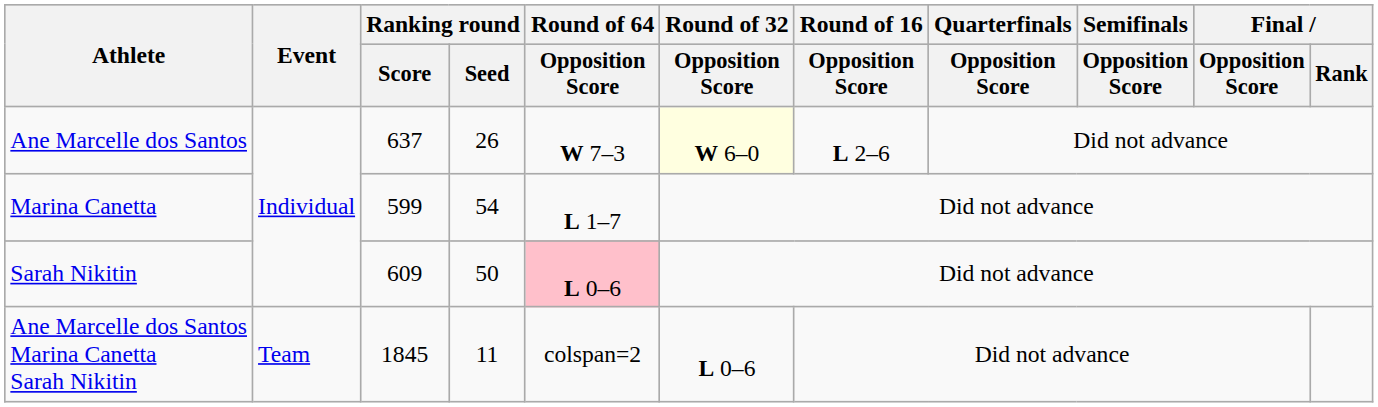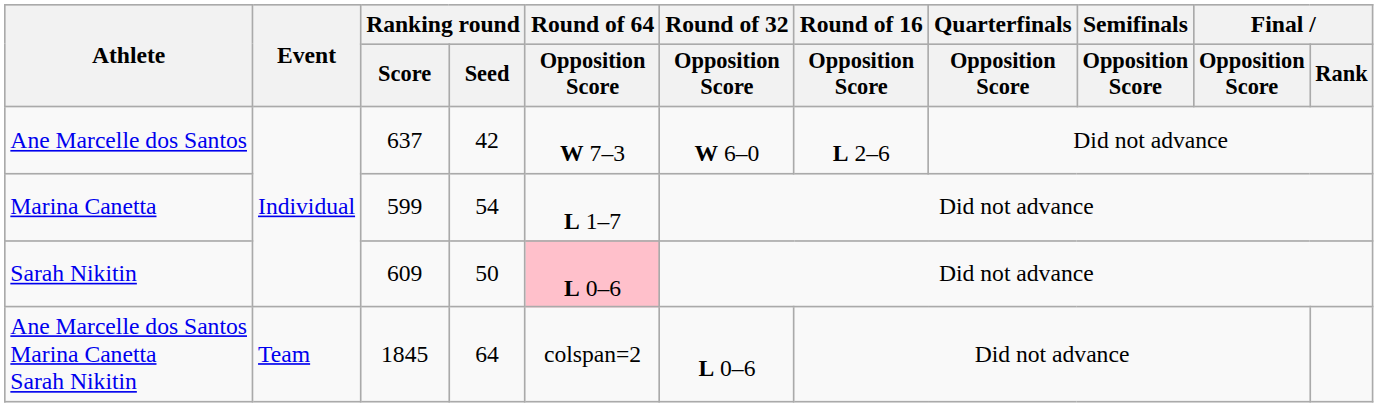(487, 140) 26 -> (487, 140) 42
(727, 154) lightyellow background -> (727, 154) no background
(487, 354) 11 -> (487, 354) 64
